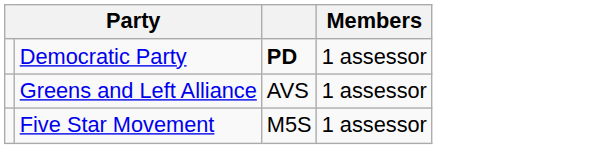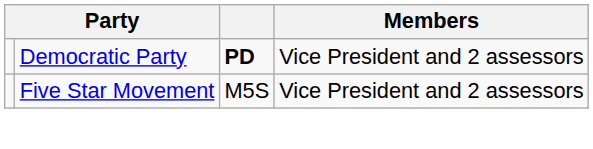(374, 56) 1 assessor -> (431, 56) Vice President and 2 assessors
- row: (138, 90)
(374, 125) 1 assessor -> (431, 90) Vice President and 2 assessors
